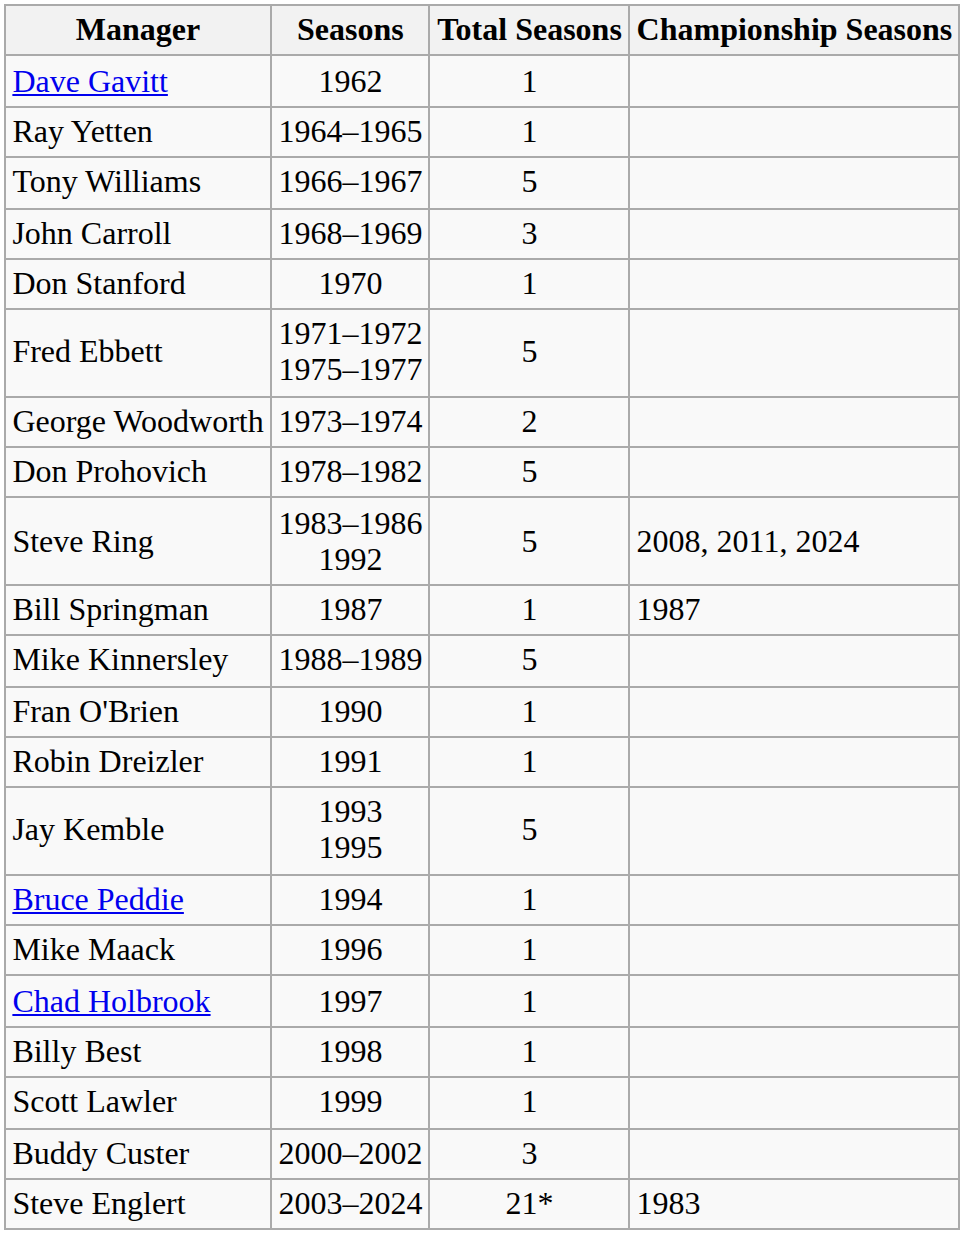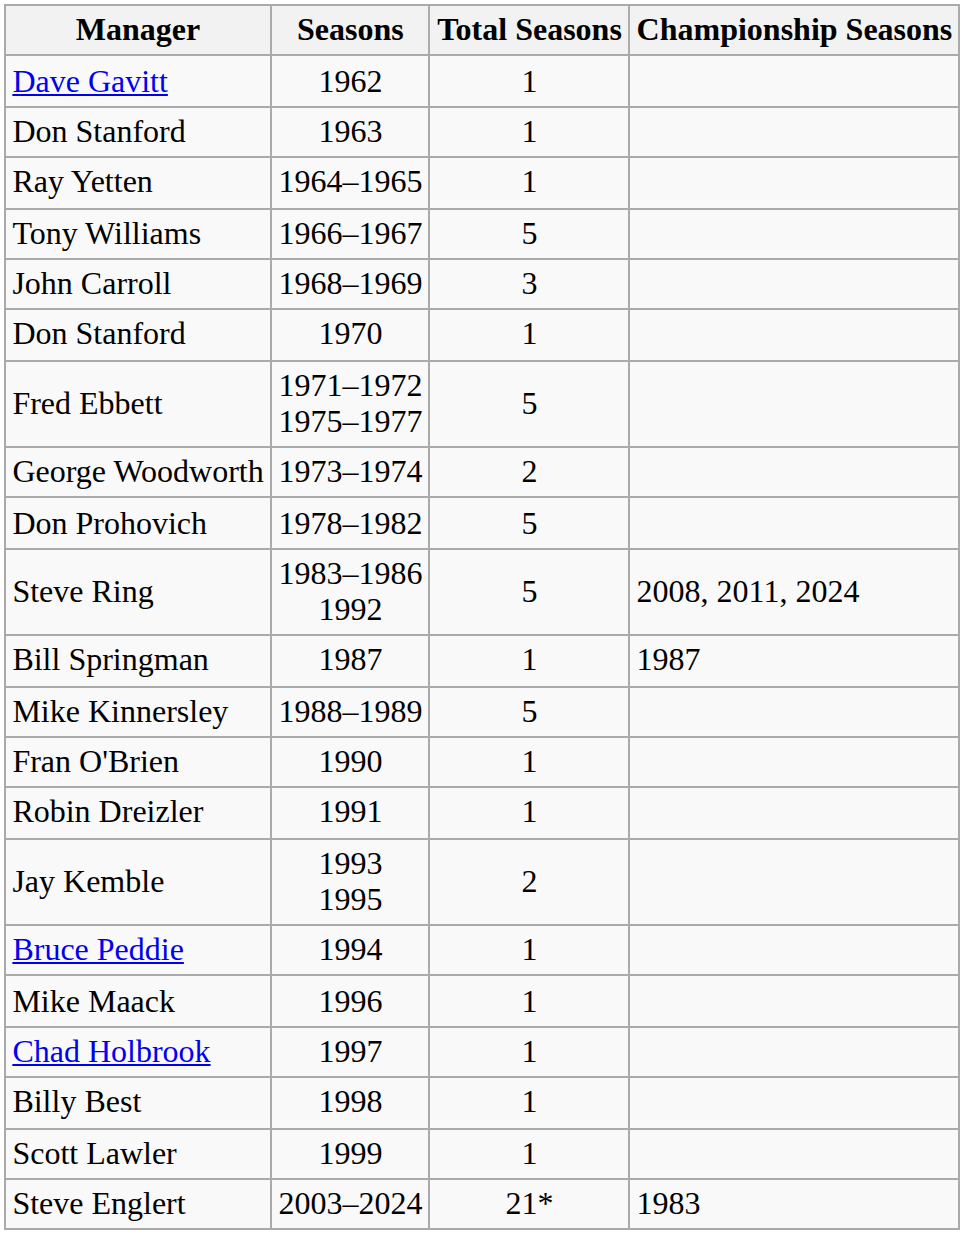+ row: (99, 131)
(530, 830) 5 -> (530, 881) 2
- row: (101, 1152)
